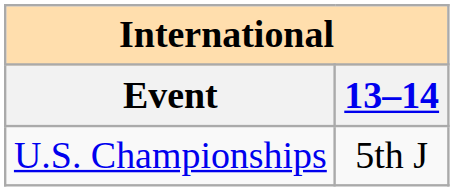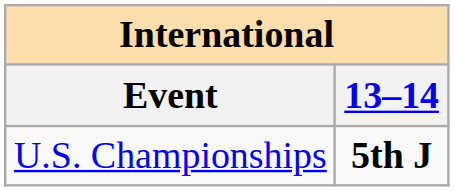(392, 154) normal -> (392, 154) bold
